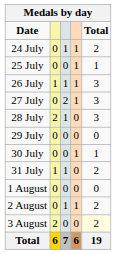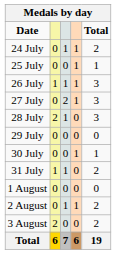(96, 223) lightyellow background -> (96, 223) no background
